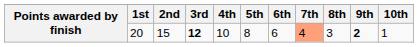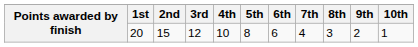(195, 33) bold -> (195, 33) normal
(302, 33) lightsalmon background -> (302, 33) no background
(357, 33) bold -> (357, 33) normal
